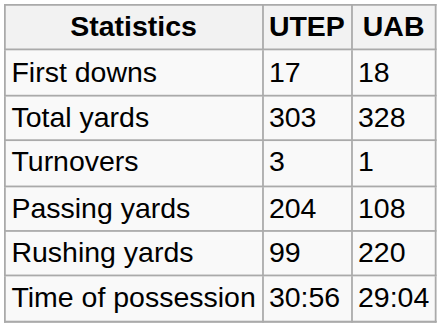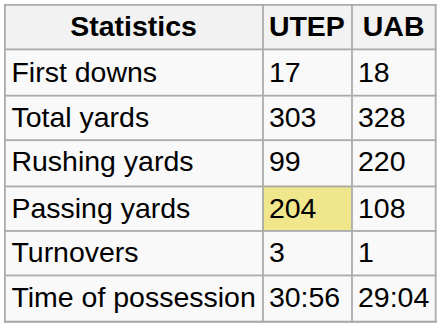rows swapped: (102, 252) <-> (75, 162)
(293, 207) no background -> (293, 207) khaki background
